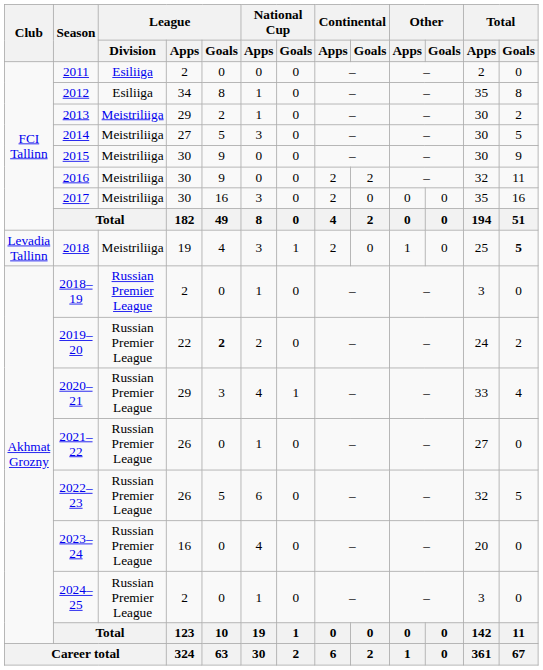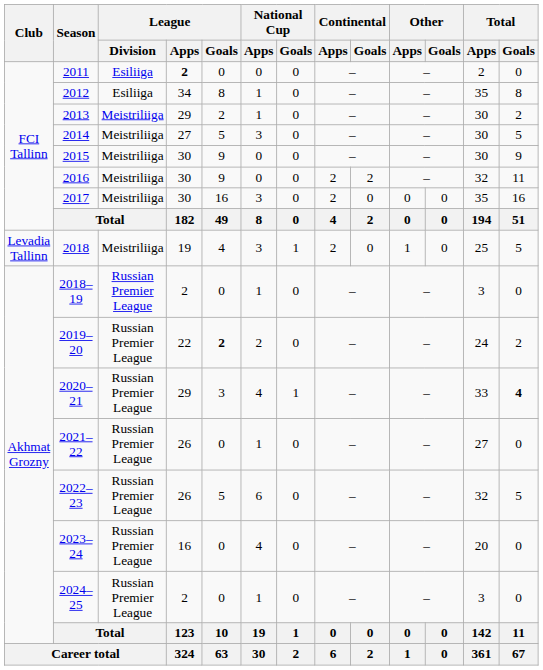(184, 72) normal -> (184, 72) bold
(519, 248) bold -> (519, 248) normal
(519, 393) normal -> (519, 393) bold
